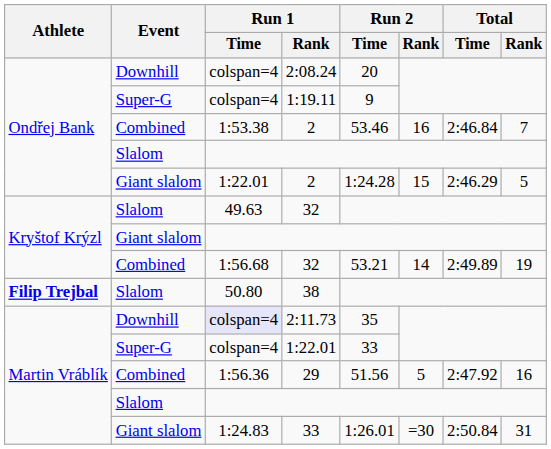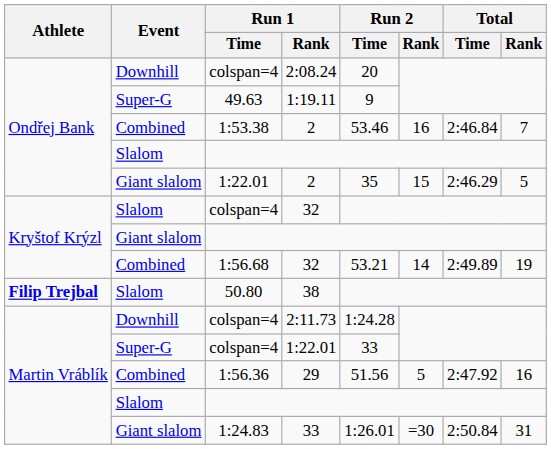(244, 99) colspan=4 -> (244, 99) 49.63
(369, 182) 1:24.28 -> (369, 182) 35
(244, 210) 49.63 -> (244, 210) colspan=4
(244, 320) lavender background -> (244, 320) no background
(369, 320) 35 -> (369, 320) 1:24.28
